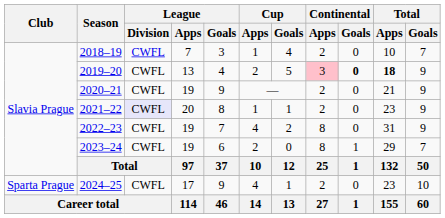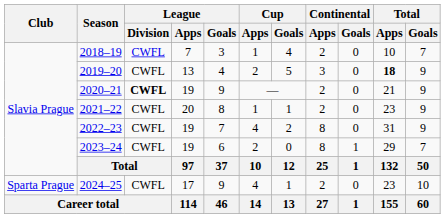(322, 71) pink background -> (322, 71) no background
(356, 71) bold -> (356, 71) normal
(148, 90) normal -> (148, 90) bold
(148, 109) lavender background -> (148, 109) no background
